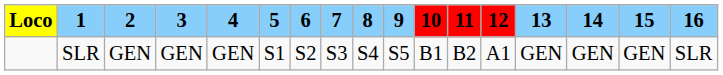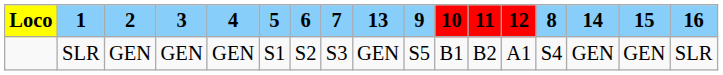columns swapped: (368, 20) <-> (541, 20)
